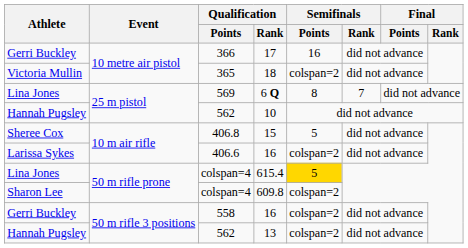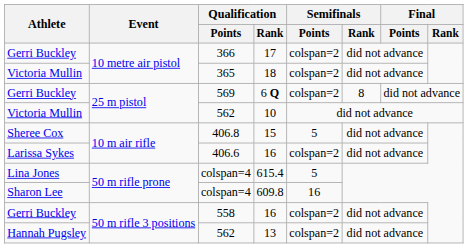(314, 53) 16 -> (314, 53) colspan=2
(33, 93) Lina Jones -> (42, 93) Gerri Buckley
(314, 93) 8 -> (314, 93) colspan=2
(361, 93) 7 -> (361, 93) 8
(47, 113) Hannah Pugsley -> (45, 113) Victoria Mullin
(314, 173) gold background -> (314, 173) no background
(314, 193) colspan=2 -> (314, 193) 16
